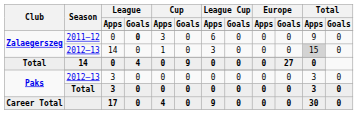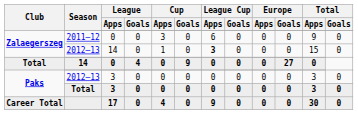(138, 37) bold -> (138, 37) normal
(213, 50) normal -> (213, 50) bold
(314, 50) lightgrey background -> (314, 50) no background
